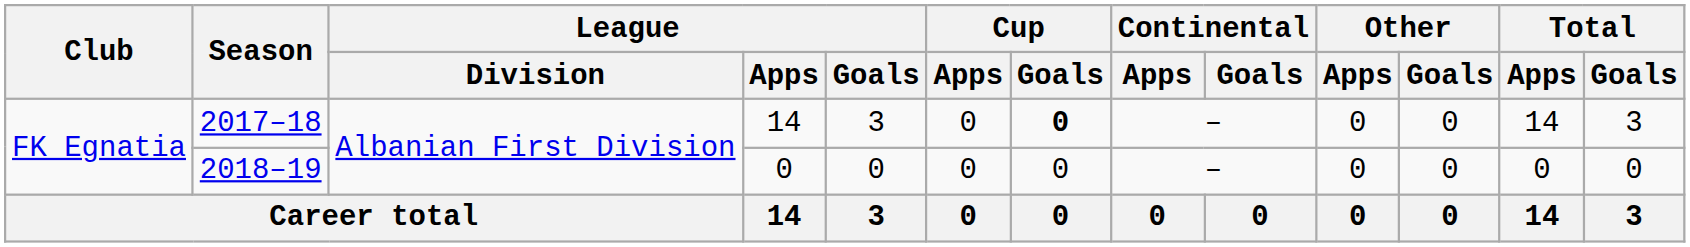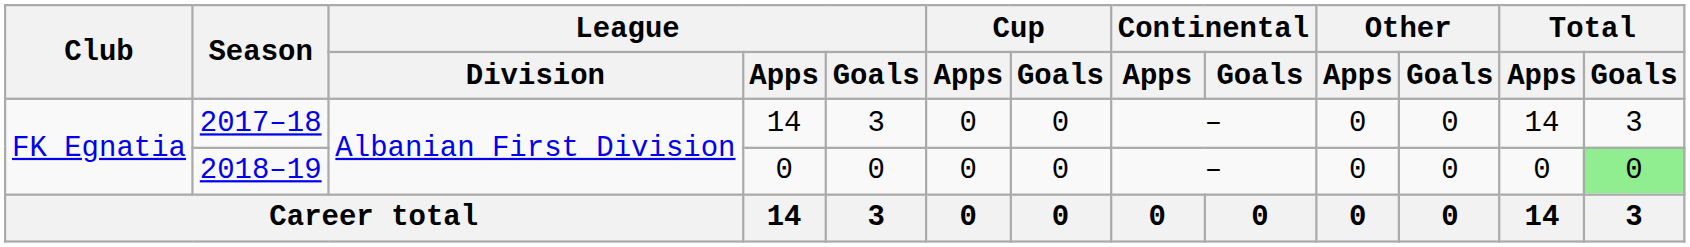(1060, 123) bold -> (1060, 123) normal
(1634, 170) no background -> (1634, 170) lightgreen background
